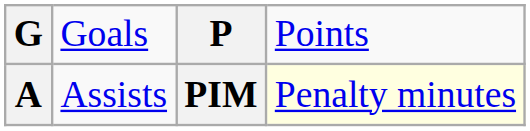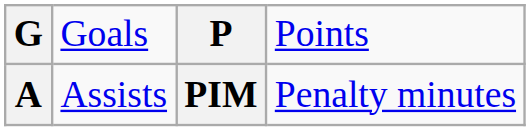(395, 93) lightyellow background -> (395, 93) no background
